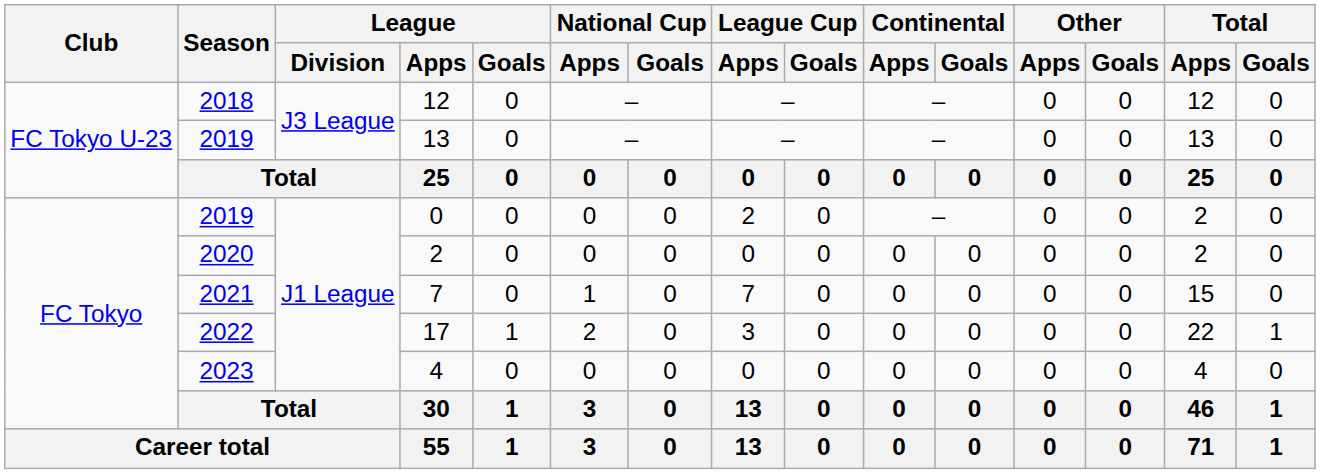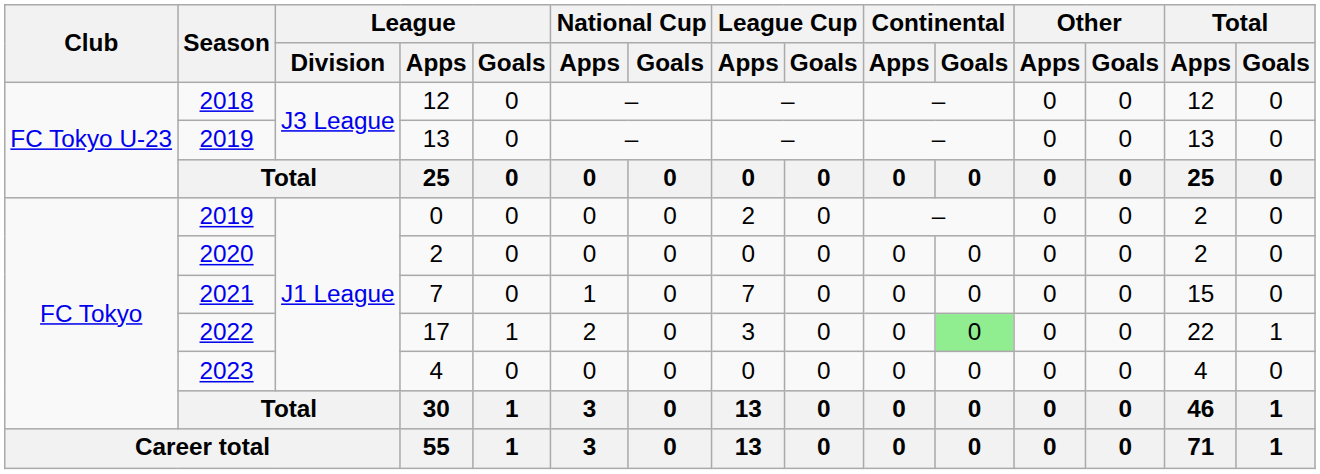(974, 332) no background -> (974, 332) lightgreen background
